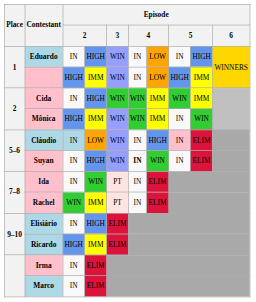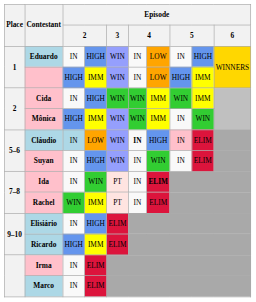(137, 140) normal -> (137, 140) bold
(137, 161) bold -> (137, 161) normal
(158, 181) normal -> (158, 181) bold
